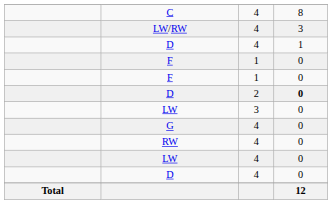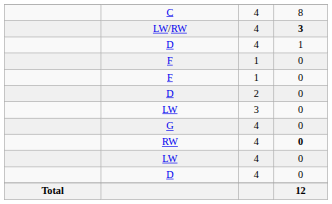(301, 28) normal -> (301, 28) bold
(301, 93) bold -> (301, 93) normal
(301, 142) normal -> (301, 142) bold
